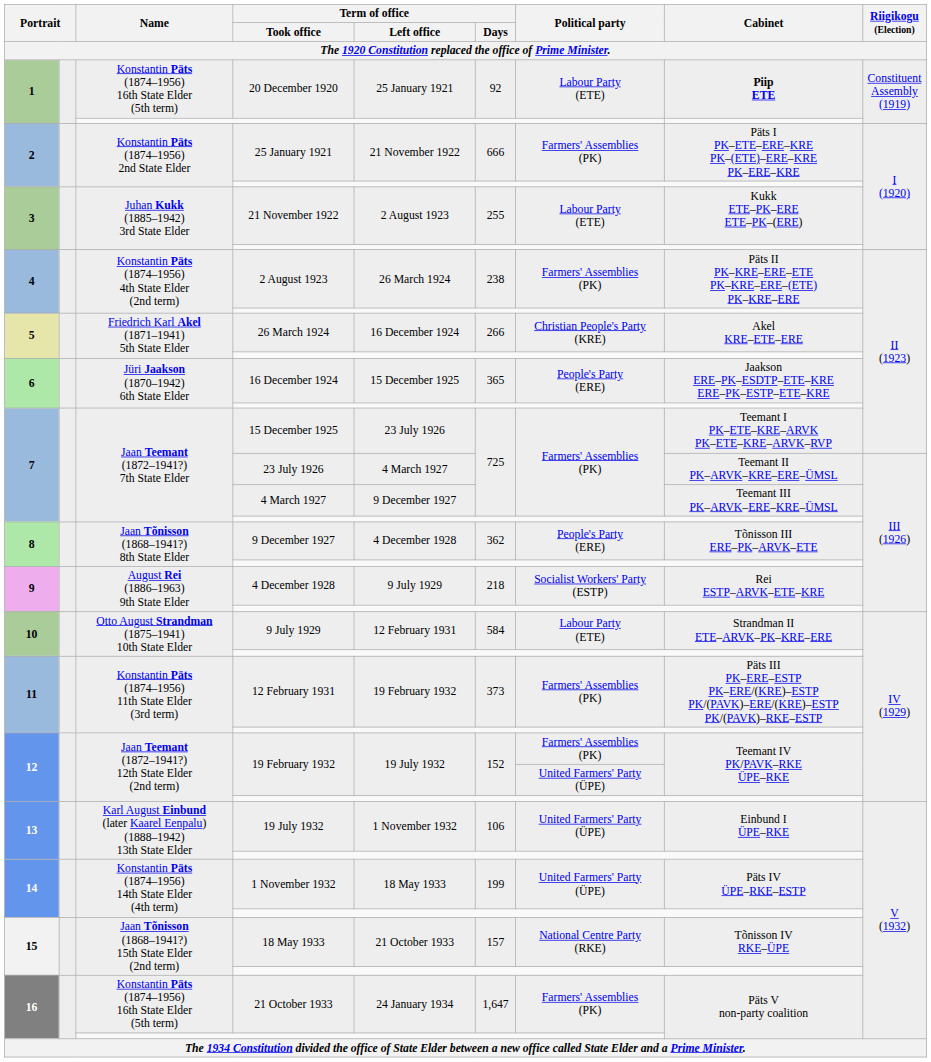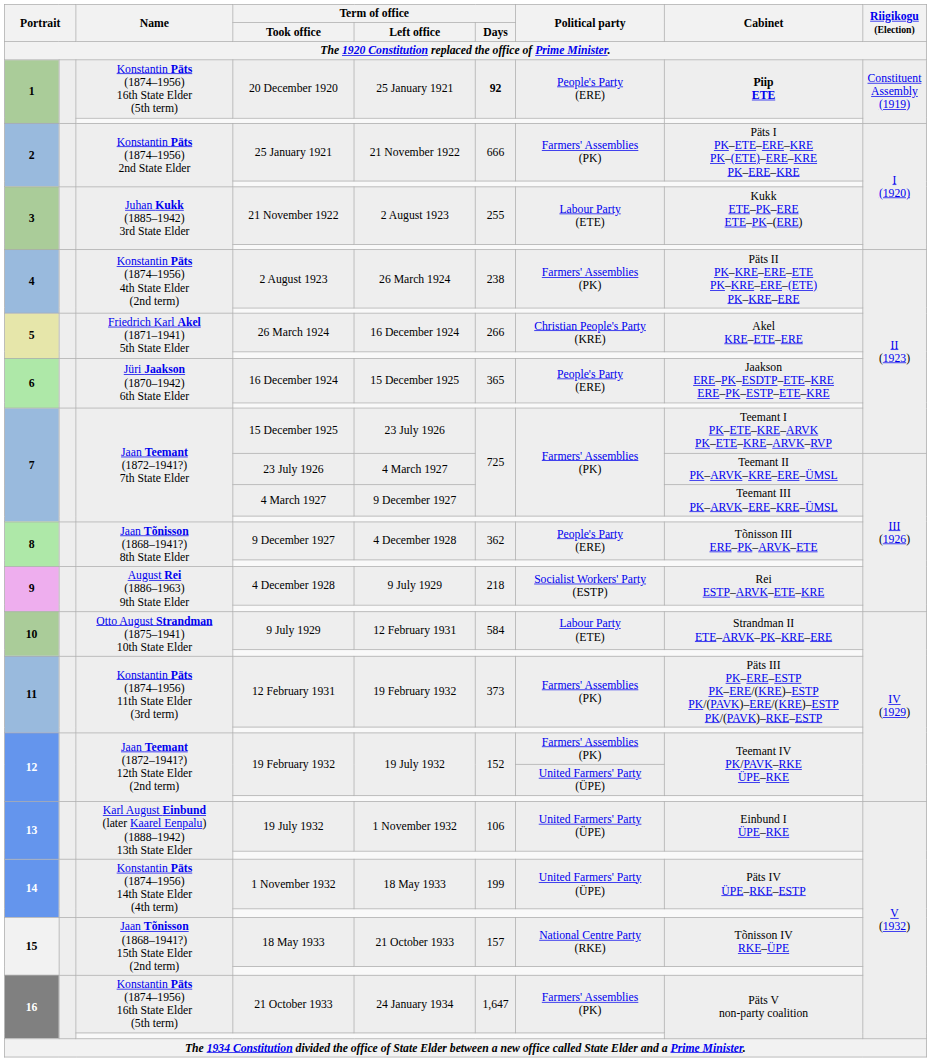(496, 89) normal -> (496, 89) bold
(590, 89) Labour Party (ETE) -> (590, 89) People's Party (ERE)
